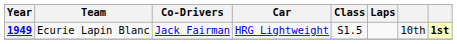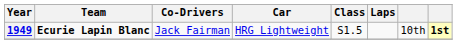(93, 30) normal -> (93, 30) bold
